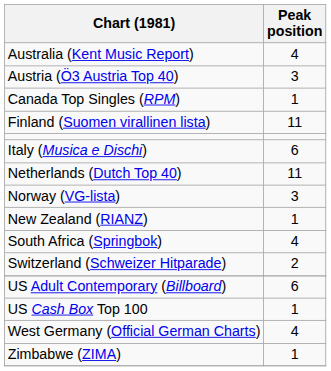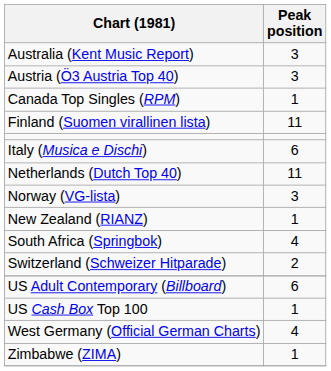(295, 54) 4 -> (295, 54) 3
